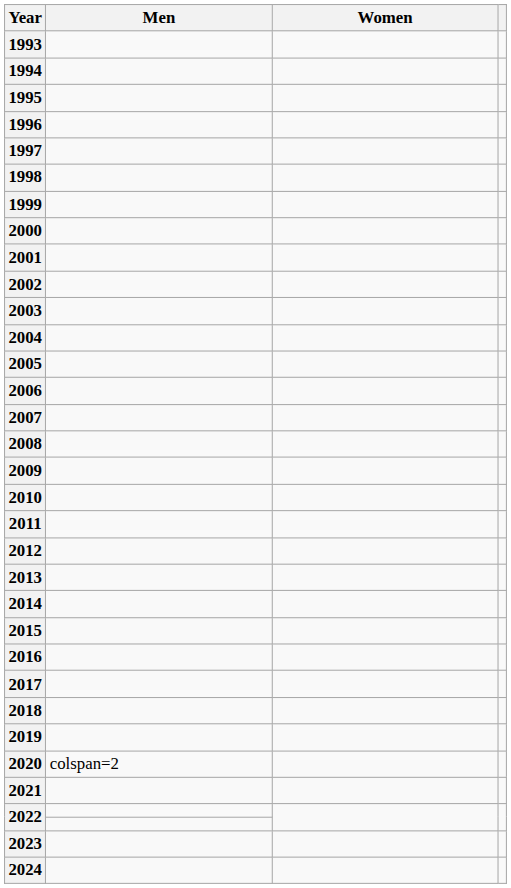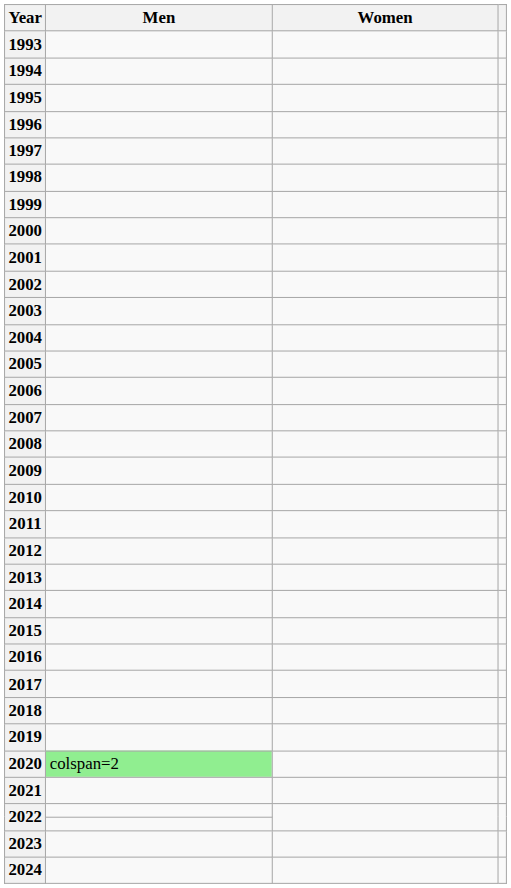(84, 763) no background -> (84, 763) lightgreen background
